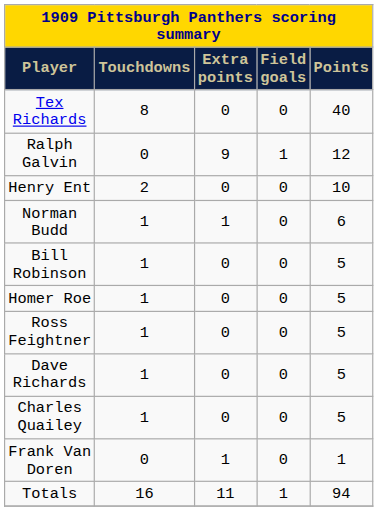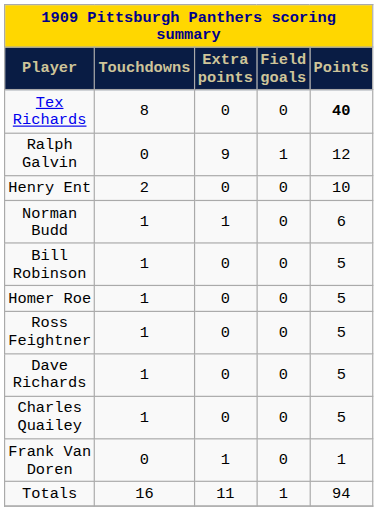(341, 111) normal -> (341, 111) bold
